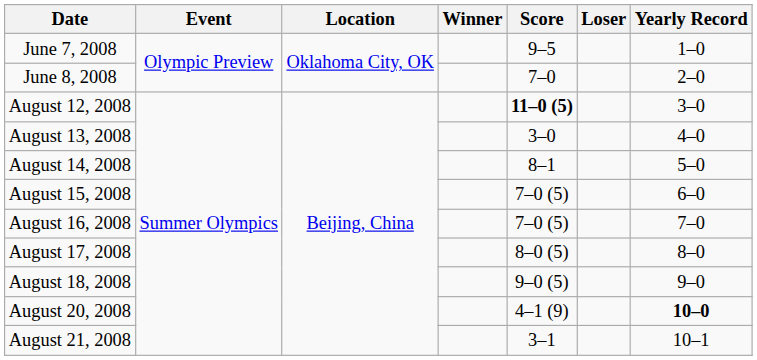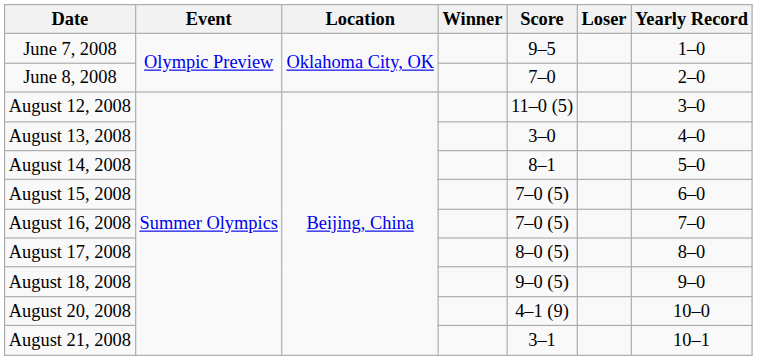(542, 106) bold -> (542, 106) normal
(691, 310) bold -> (691, 310) normal
